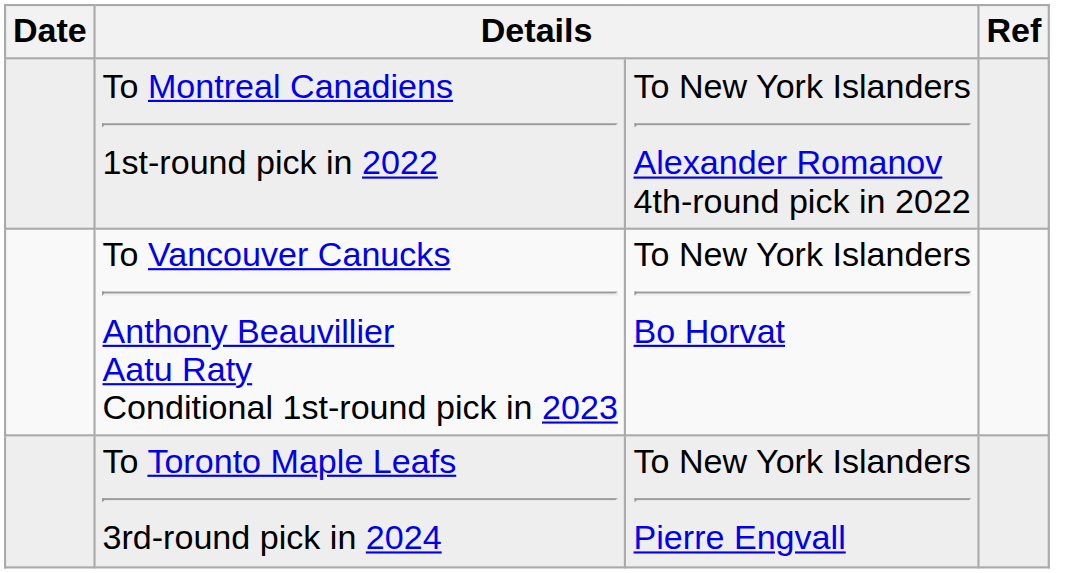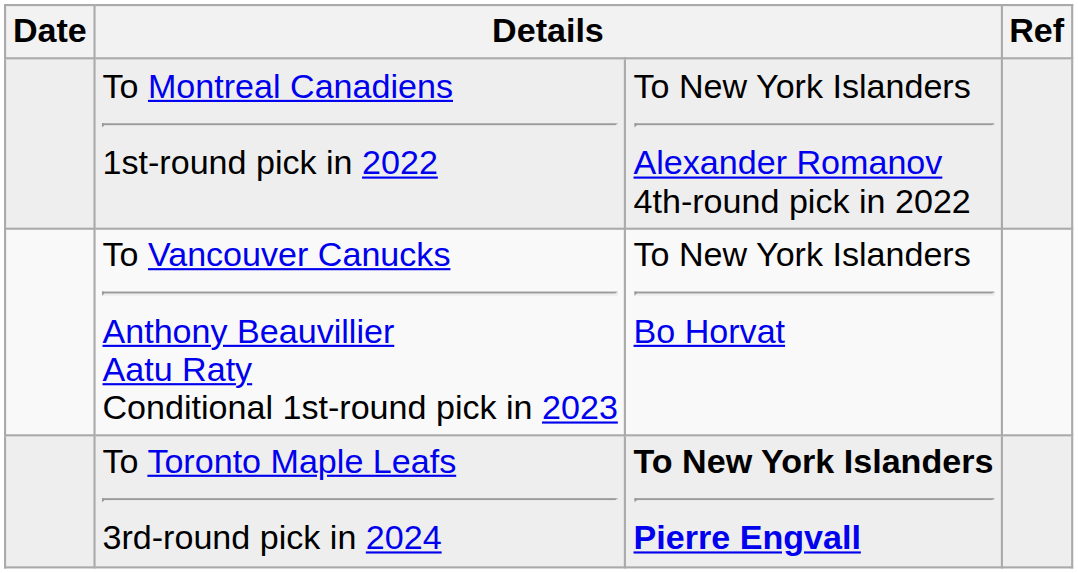(802, 500) normal -> (813, 500) bold
